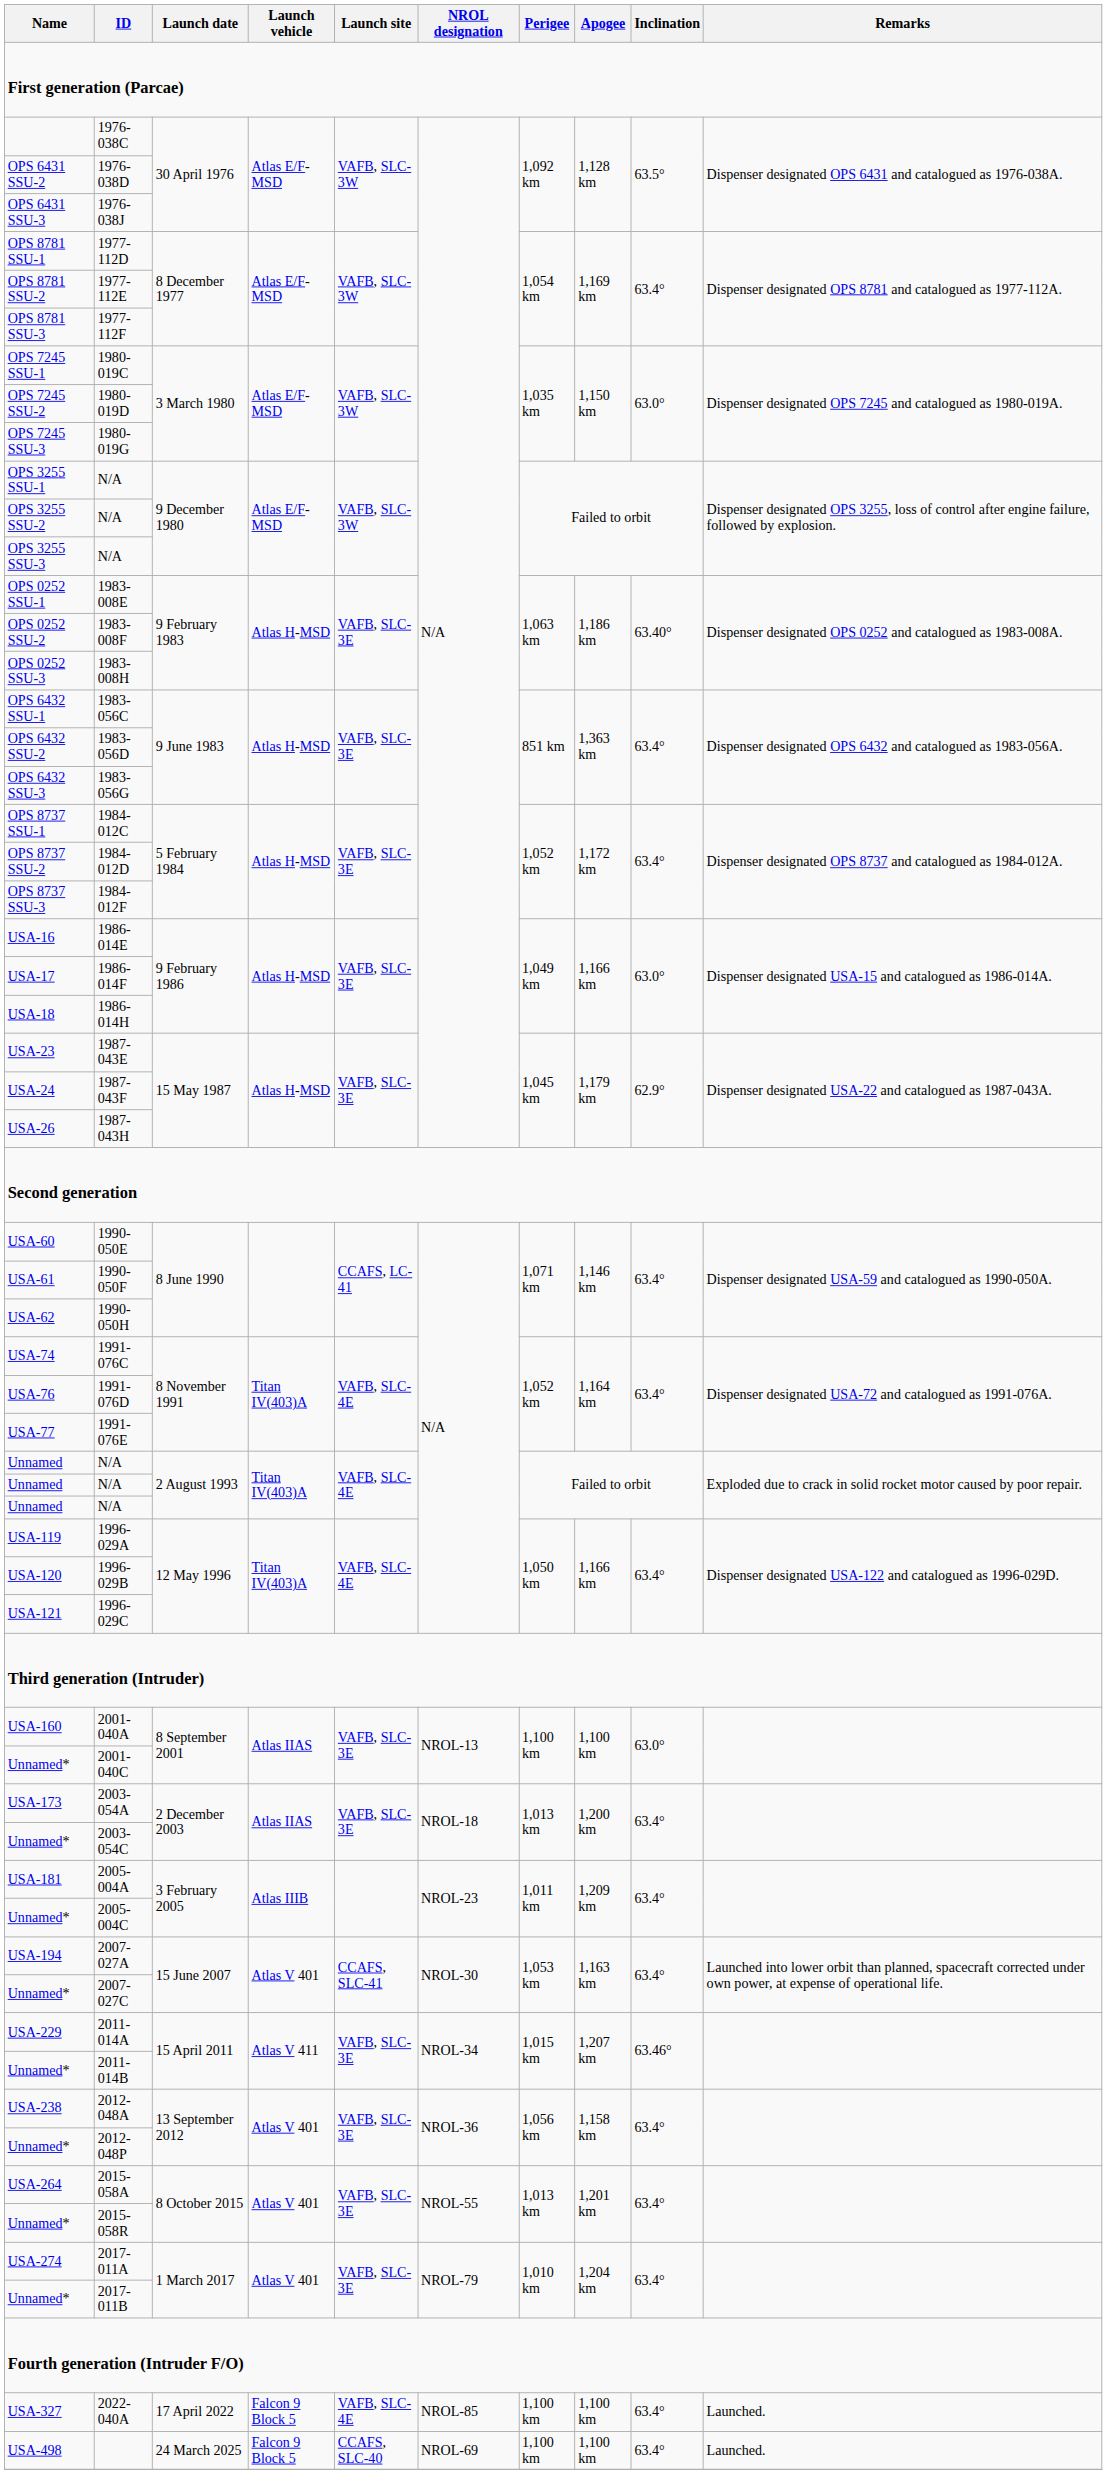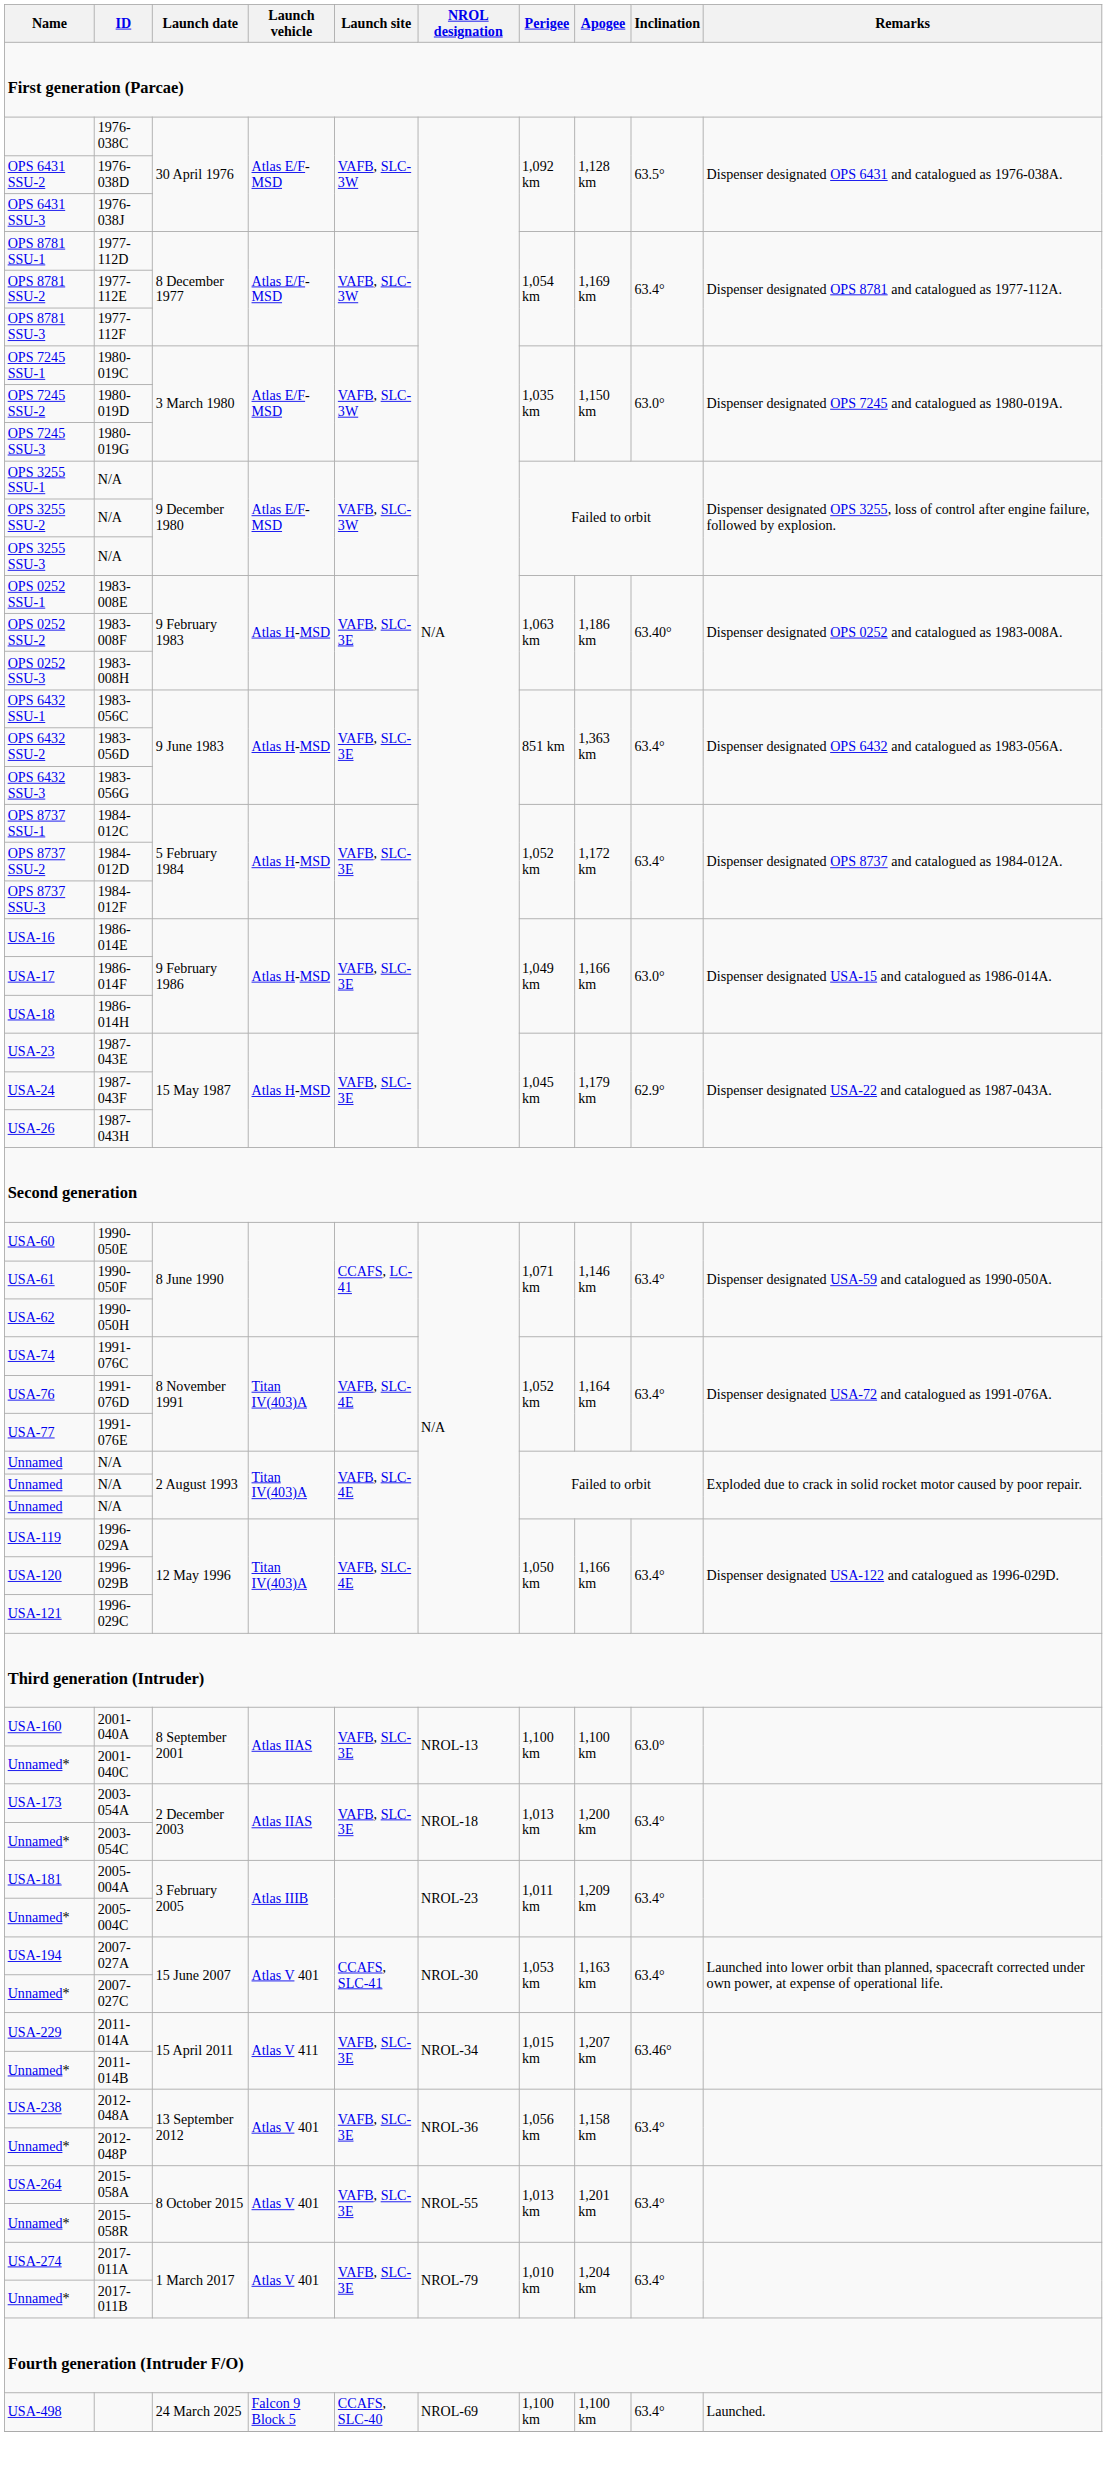- row: (35, 2412)
